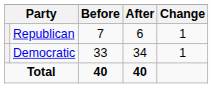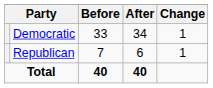rows swapped: (44, 53) <-> (44, 33)
